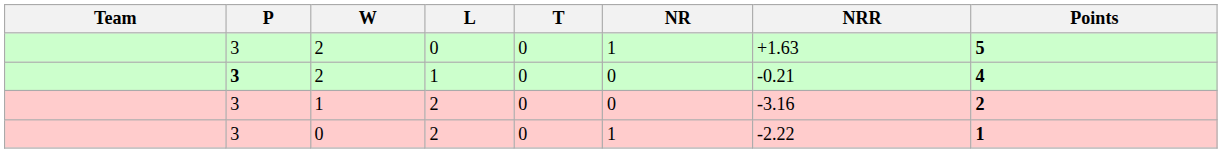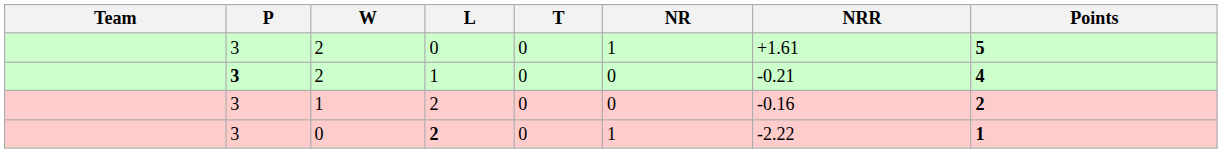(778, 47) +1.63 -> (778, 47) +1.61
(776, 104) -3.16 -> (776, 104) -0.16
(434, 133) normal -> (434, 133) bold
